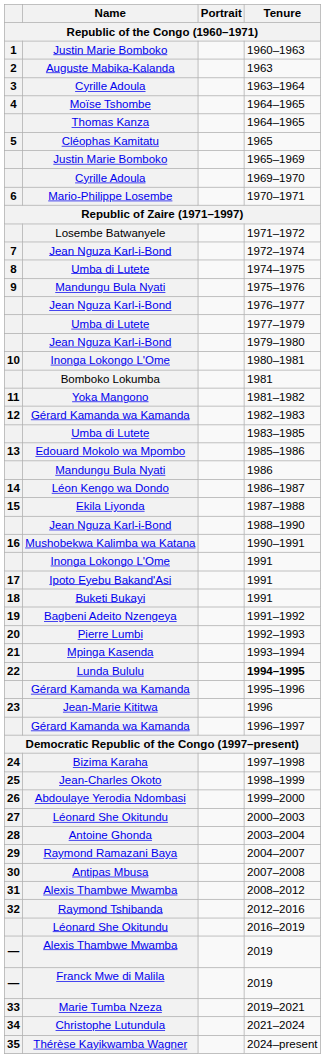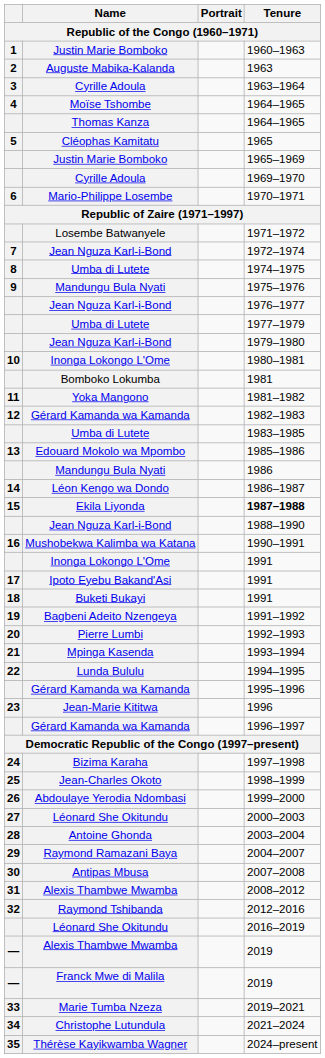(276, 506) normal -> (276, 506) bold
(276, 671) bold -> (276, 671) normal
